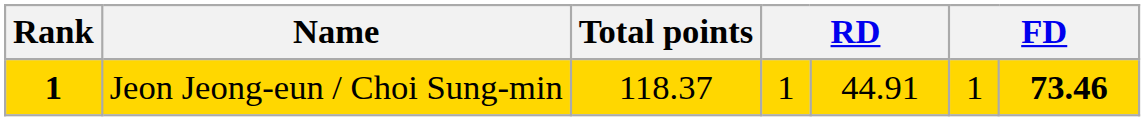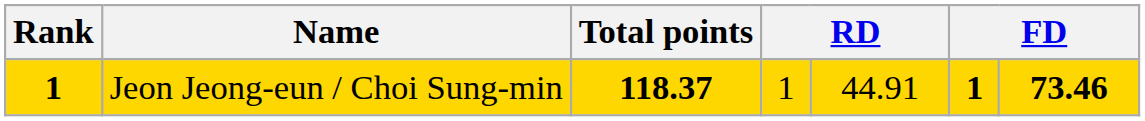(666, 86) normal -> (666, 86) bold
(975, 86) normal -> (975, 86) bold
